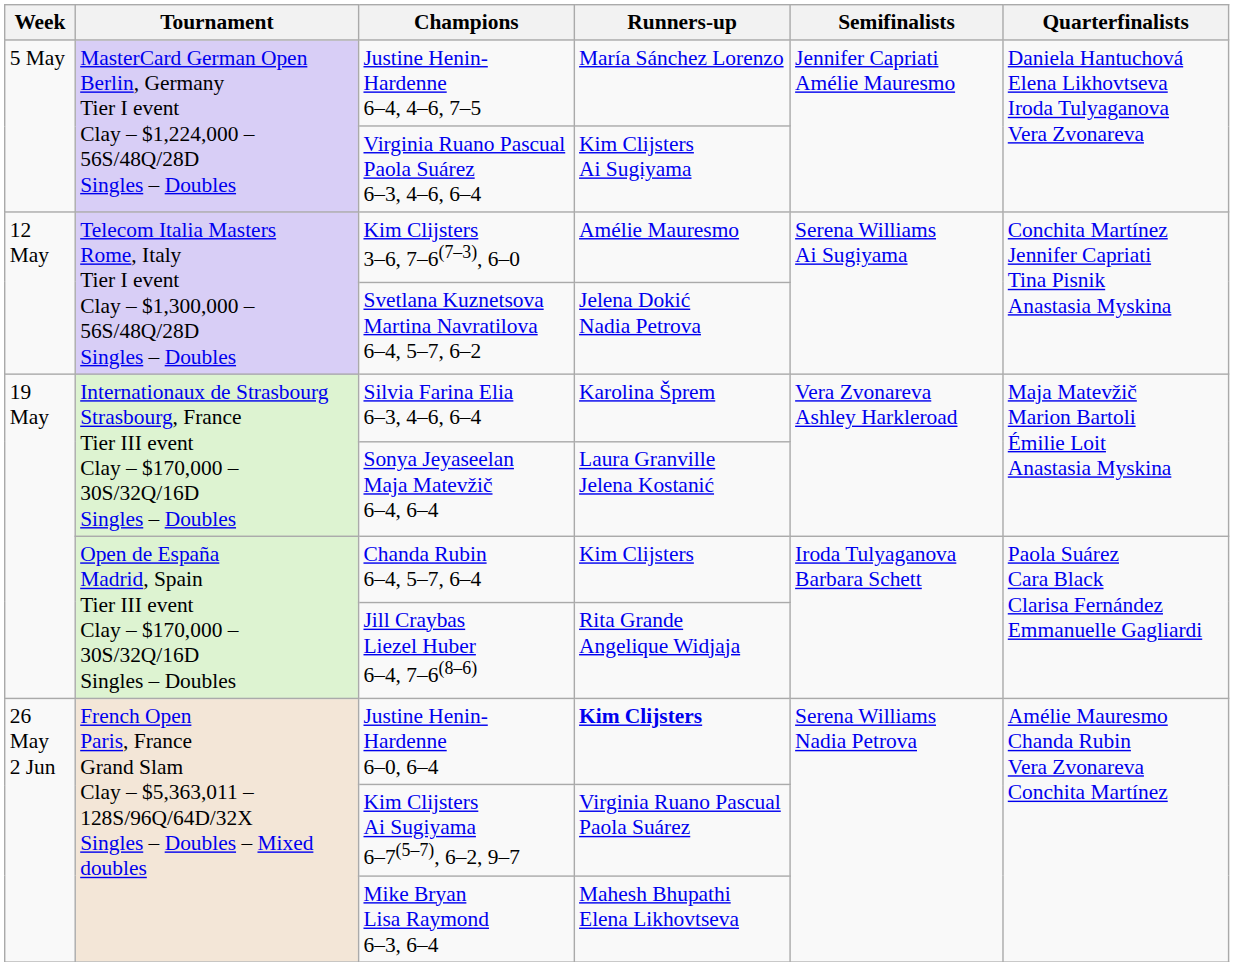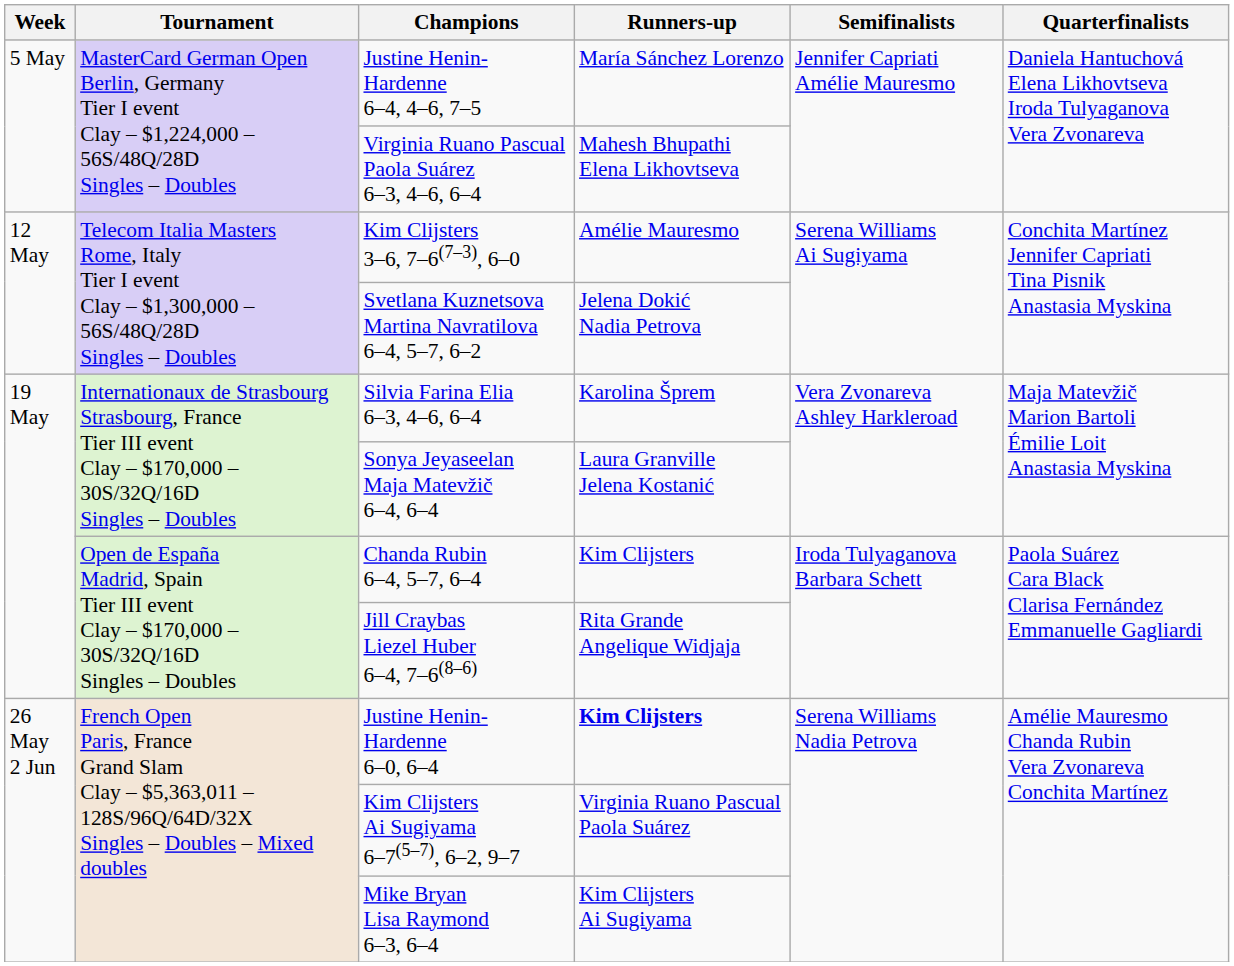(636, 156) Kim Clijsters Ai Sugiyama -> (659, 156) Mahesh Bhupathi Elena Likhovtseva
(659, 905) Mahesh Bhupathi Elena Likhovtseva -> (636, 905) Kim Clijsters Ai Sugiyama
